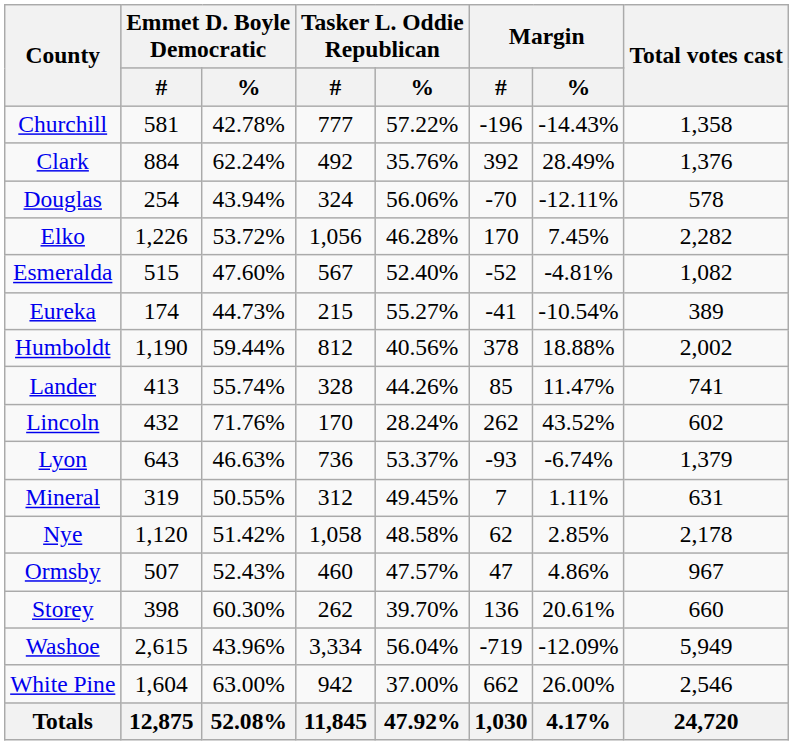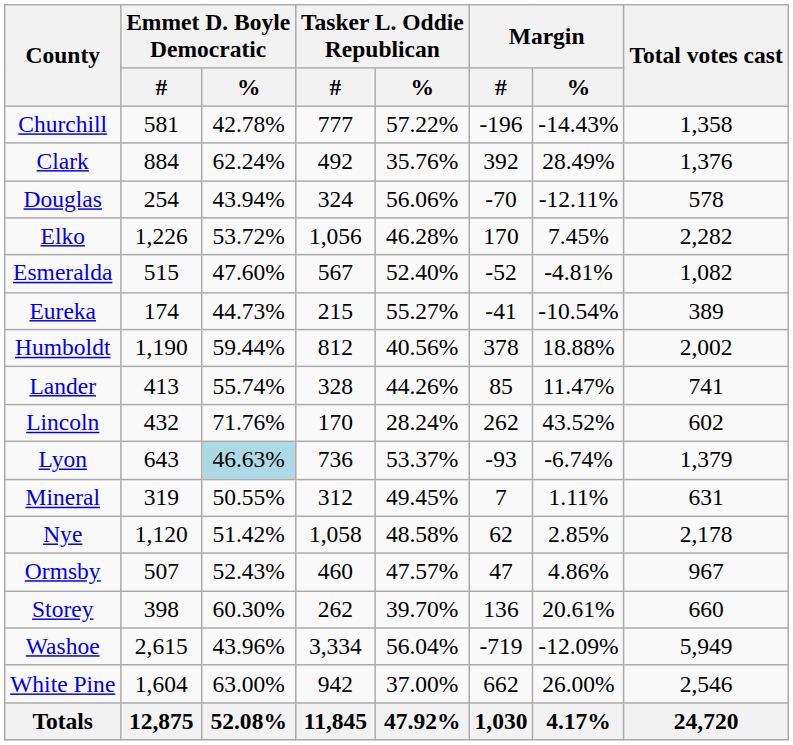(249, 459) no background -> (249, 459) lightblue background
